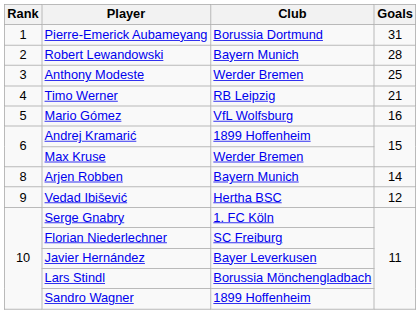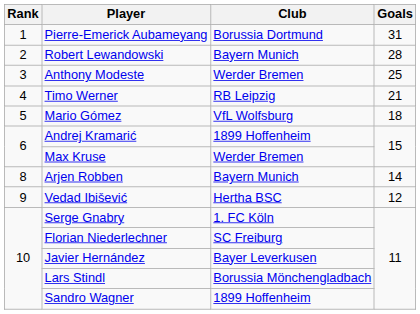(395, 116) 16 -> (395, 116) 18
